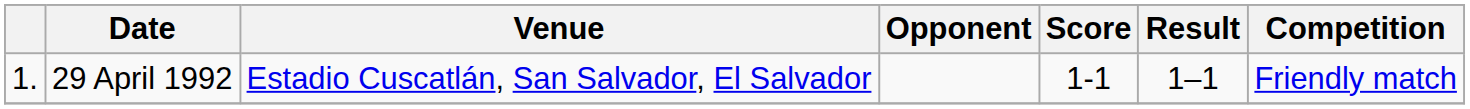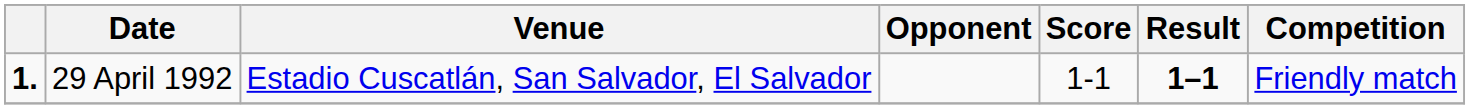(25, 77) normal -> (25, 77) bold
(1193, 77) normal -> (1193, 77) bold
